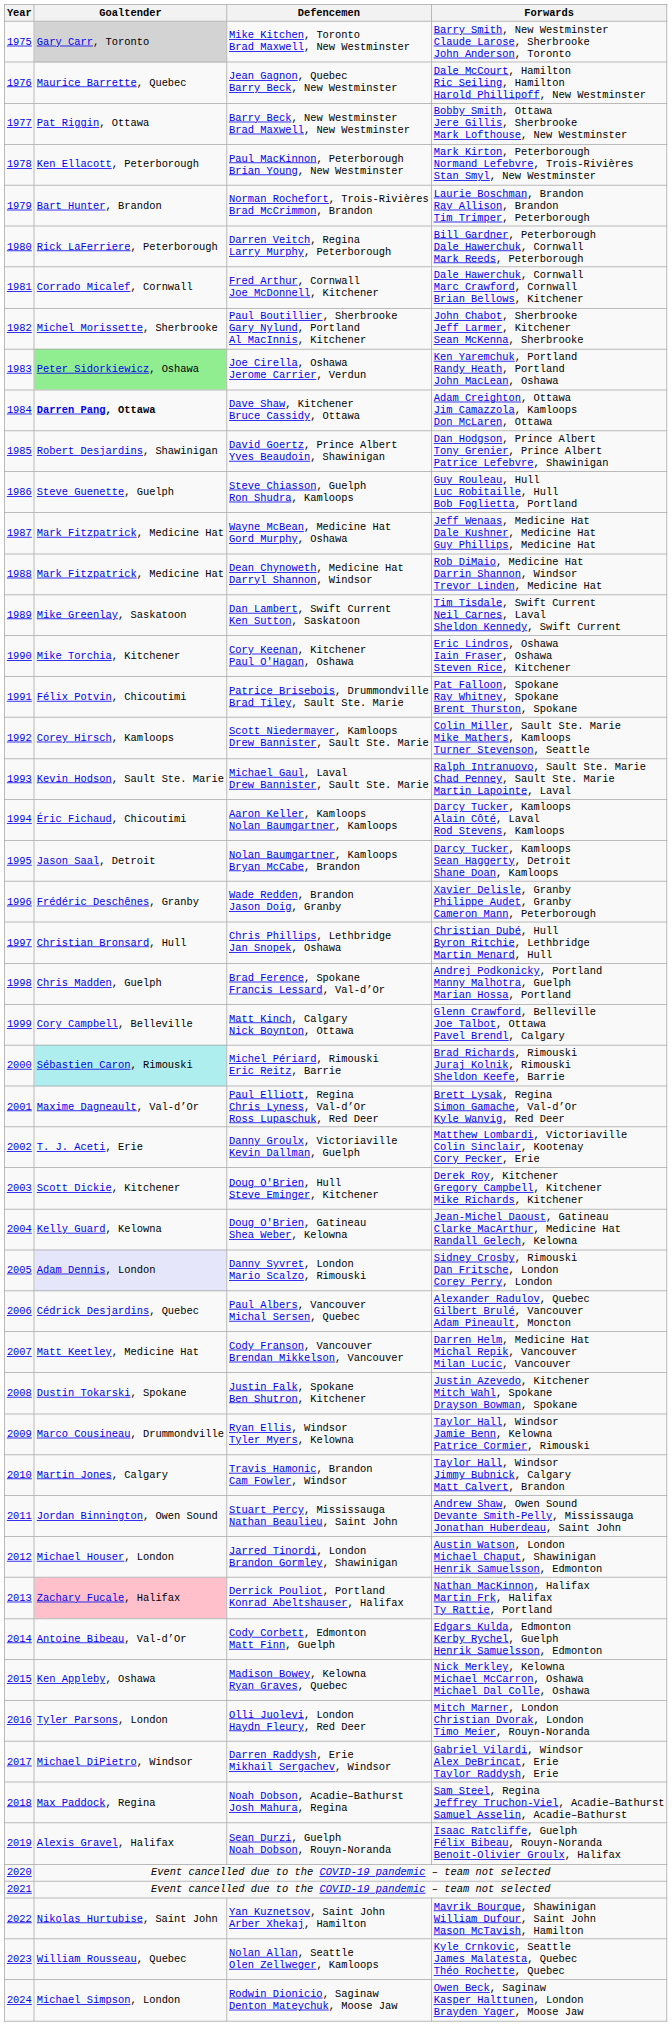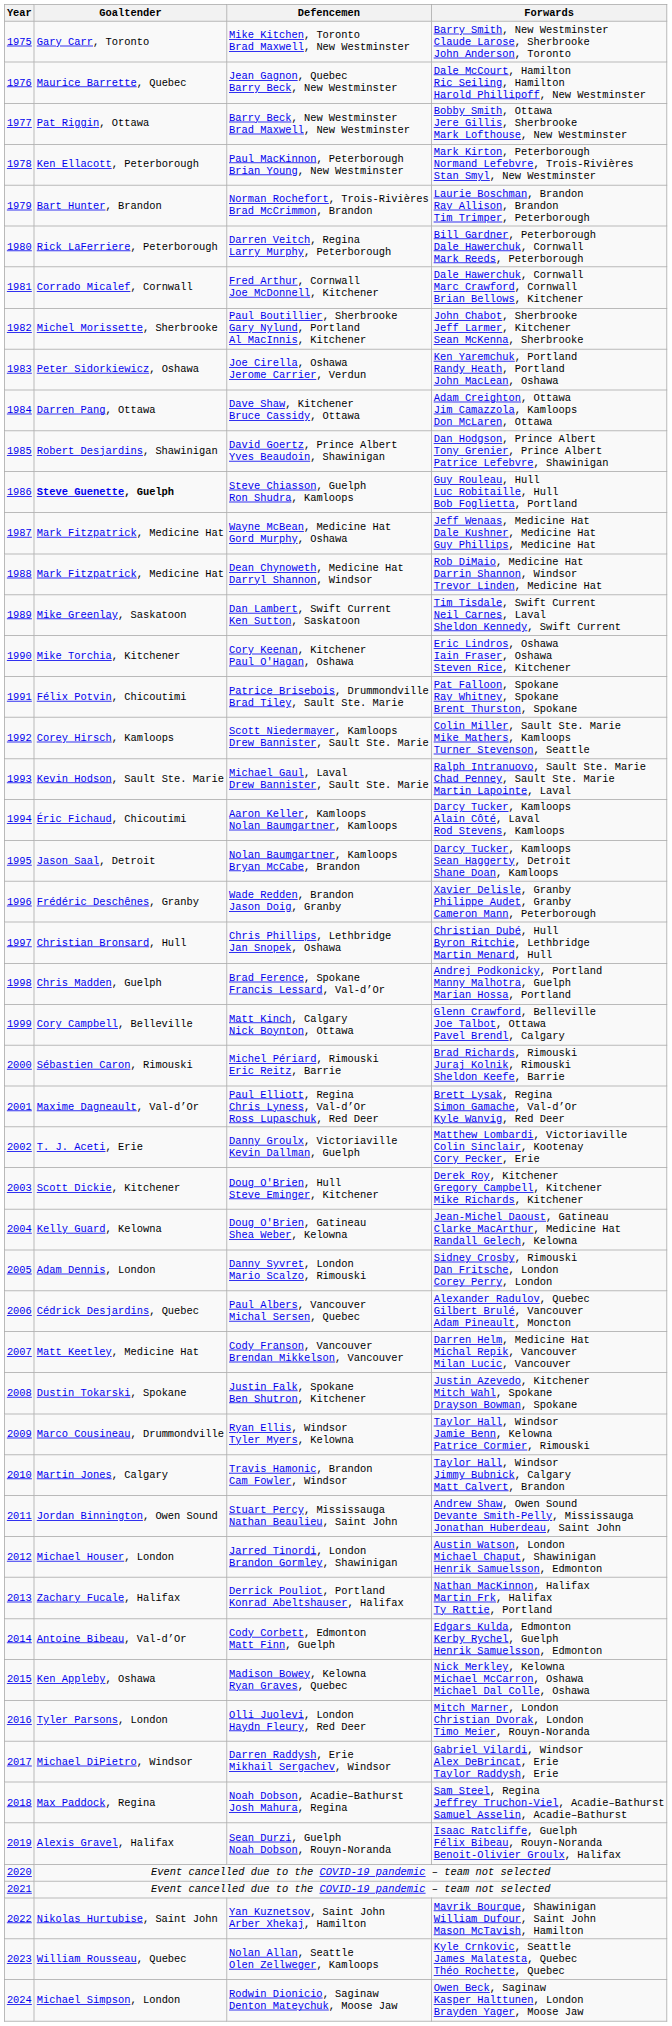(93, 42) lightgrey background -> (93, 42) no background
(118, 369) lightgreen background -> (118, 369) no background
(96, 410) bold -> (96, 410) normal
(105, 492) normal -> (105, 492) bold
(115, 1066) paleturquoise background -> (115, 1066) no background
(96, 1270) lavender background -> (96, 1270) no background
(109, 1598) pink background -> (109, 1598) no background
